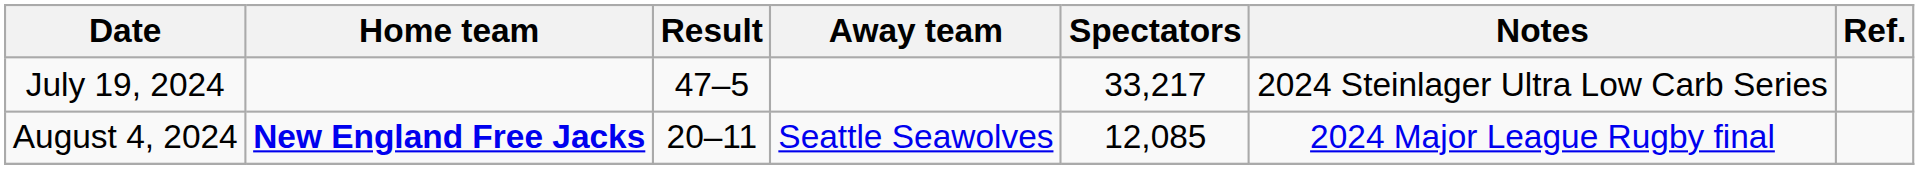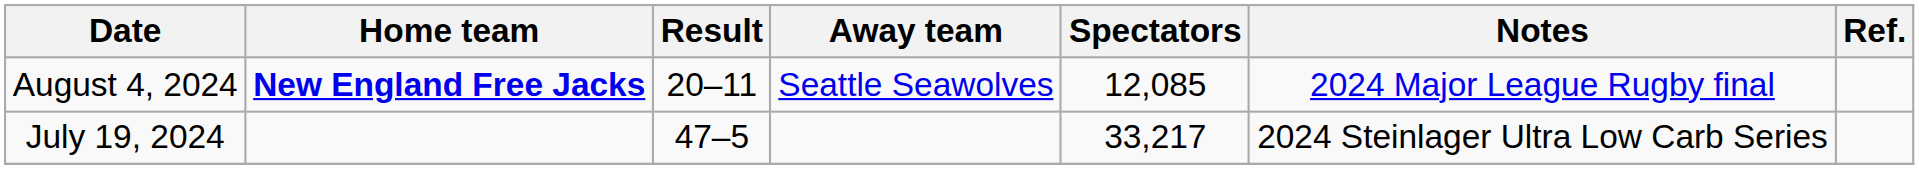rows swapped: (125, 84) <-> (125, 137)
